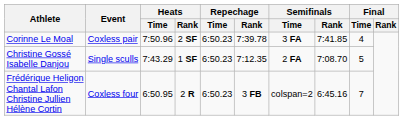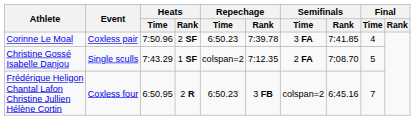(217, 59) 6:50.23 -> (223, 59) colspan=2
